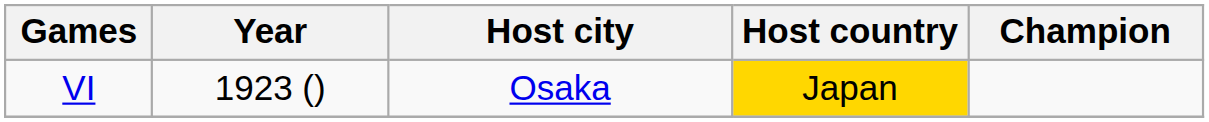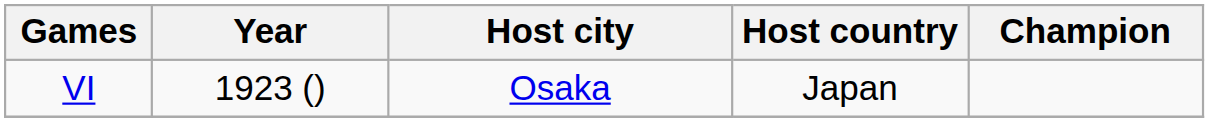(850, 87) gold background -> (850, 87) no background
